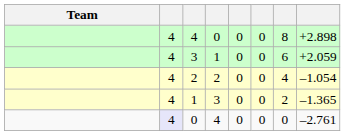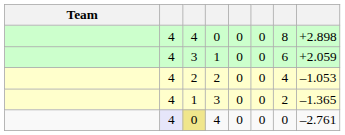(318, 78) –1.054 -> (318, 78) –1.053
(194, 120) no background -> (194, 120) khaki background
